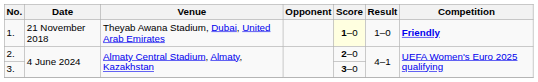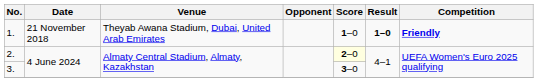(349, 33) lightyellow background -> (349, 33) no background
(382, 33) normal -> (382, 33) bold
(349, 54) no background -> (349, 54) lightyellow background
